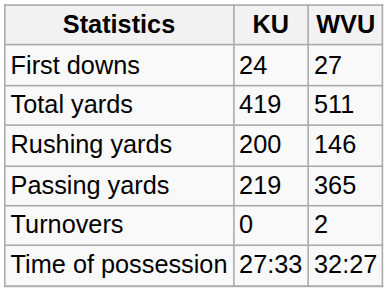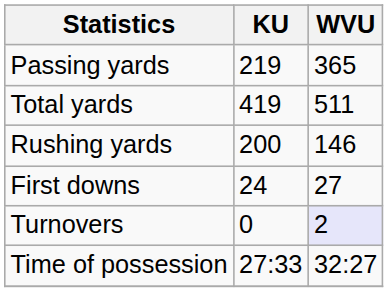rows swapped: (75, 64) <-> (90, 185)
(321, 225) no background -> (321, 225) lavender background
